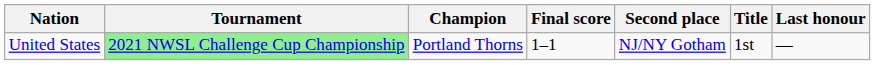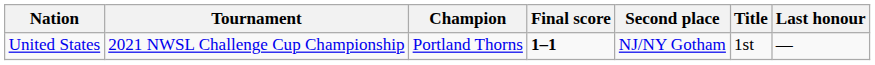(256, 45) lightgreen background -> (256, 45) no background
(544, 45) normal -> (544, 45) bold
